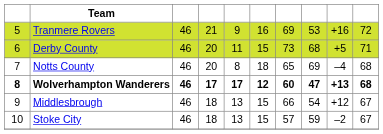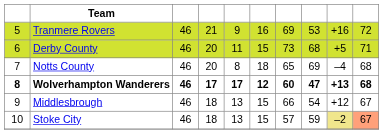(340, 120) no background -> (340, 120) khaki background
(366, 120) no background -> (366, 120) lightsalmon background
